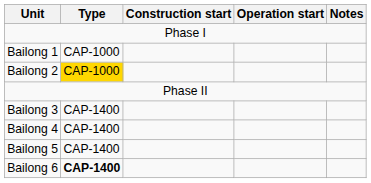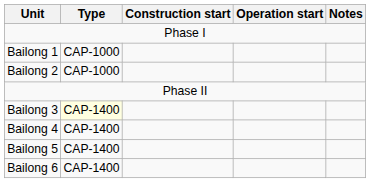(92, 71) gold background -> (92, 71) no background
(92, 110) no background -> (92, 110) lightyellow background
(92, 168) bold -> (92, 168) normal
